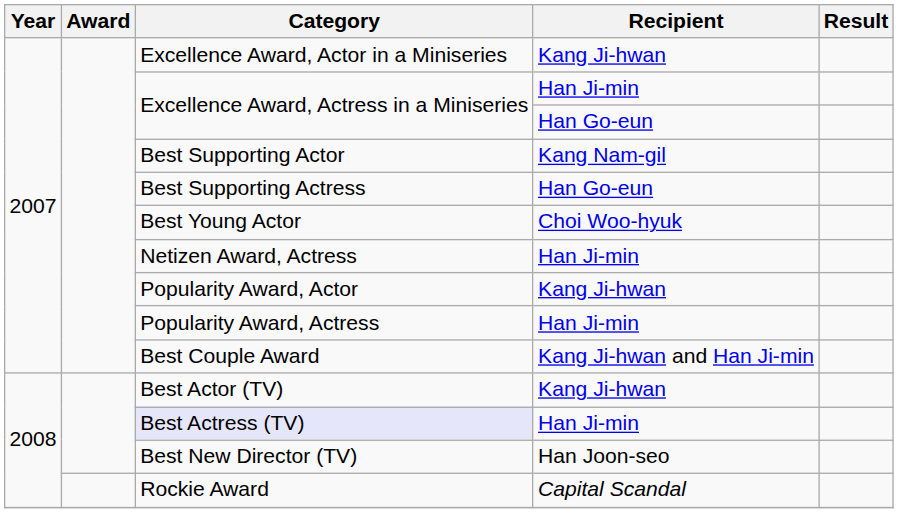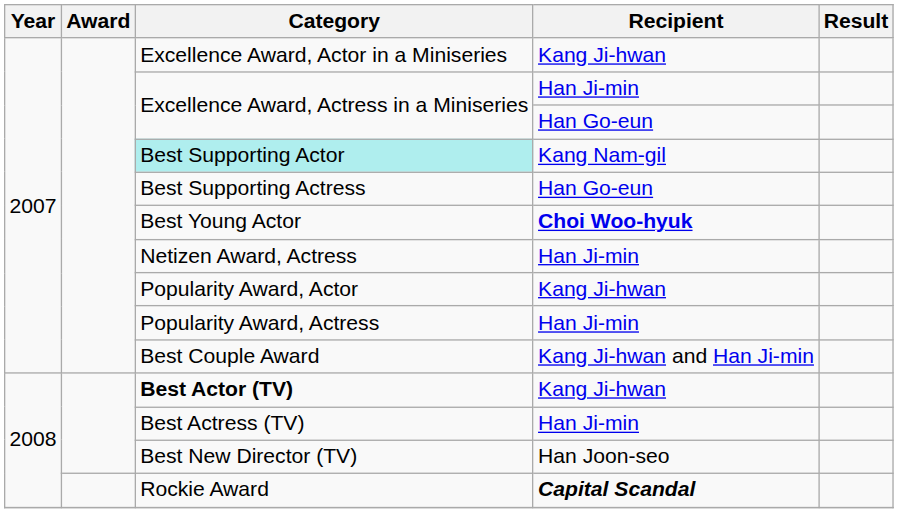(242, 155) no background -> (242, 155) paleturquoise background
(610, 222) normal -> (615, 222) bold
(212, 389) normal -> (217, 389) bold
(222, 423) lavender background -> (222, 423) no background
(612, 490) normal -> (617, 490) bold
